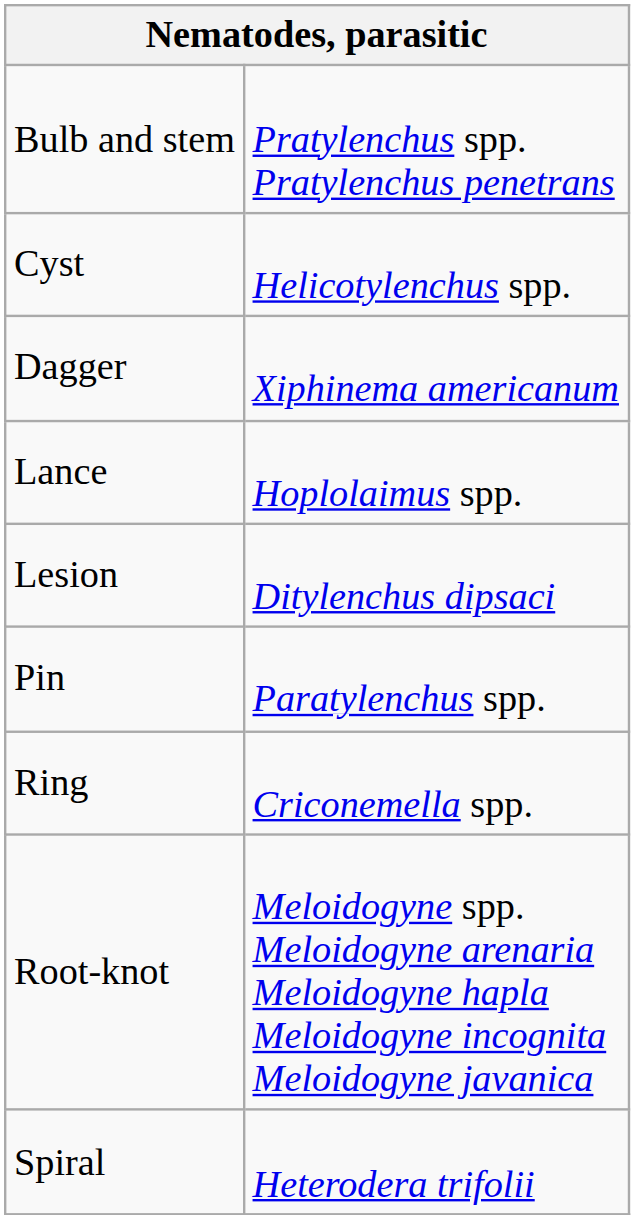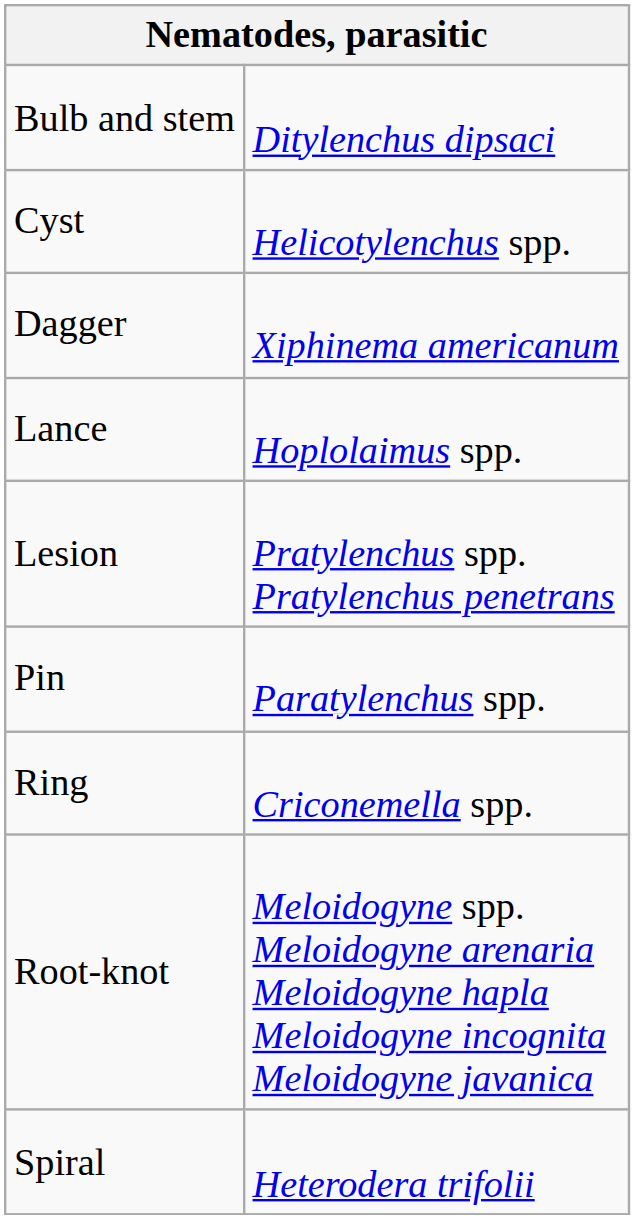(434, 159) Pratylenchus spp. Pratylenchus penetrans -> (404, 138) Ditylenchus dipsaci
(404, 596) Ditylenchus dipsaci -> (434, 574) Pratylenchus spp. Pratylenchus penetrans
